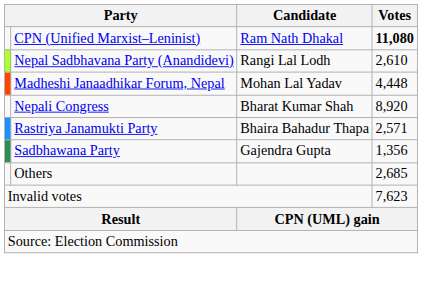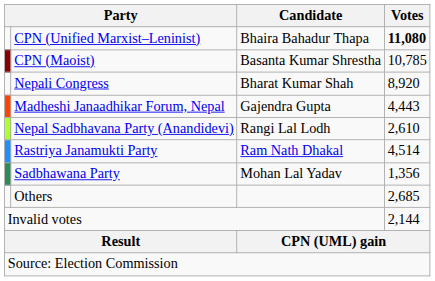(292, 38) Ram Nath Dhakal -> (305, 38) Bhaira Bahadur Thapa
+ row: (54, 60)
rows swapped: (62, 106) <-> (124, 60)
(291, 83) Mohan Lal Yadav -> (286, 106) Gajendra Gupta
(392, 83) 4,448 -> (404, 106) 4,443
(305, 128) Bhaira Bahadur Thapa -> (292, 151) Ram Nath Dhakal
(392, 128) 2,571 -> (404, 151) 4,514
(286, 151) Gajendra Gupta -> (291, 173) Mohan Lal Yadav
(392, 196) 7,623 -> (404, 219) 2,144
